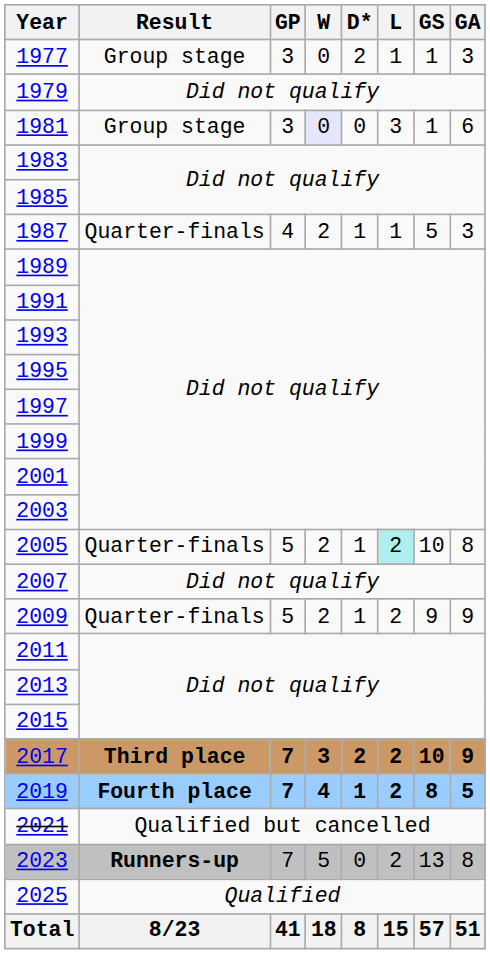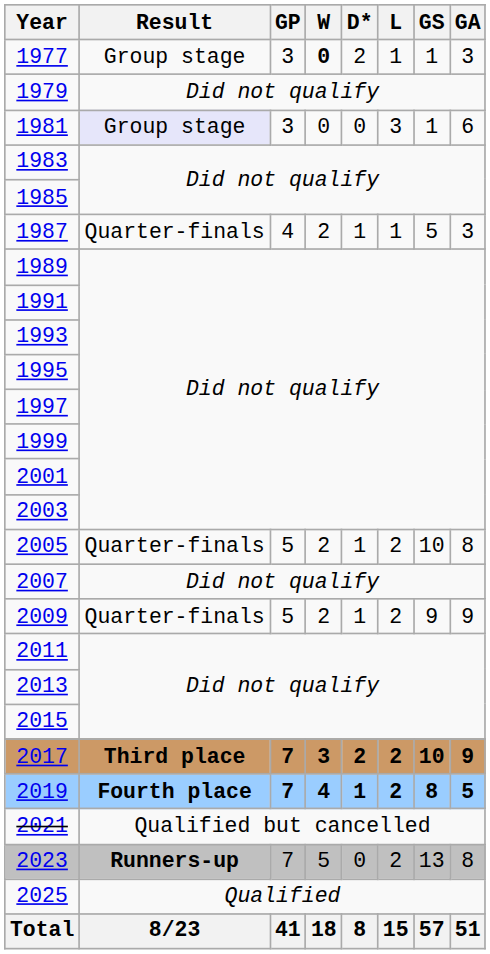(324, 57) normal -> (324, 57) bold
(175, 127) no background -> (175, 127) lavender background
(324, 127) lavender background -> (324, 127) no background
(396, 547) paleturquoise background -> (396, 547) no background
